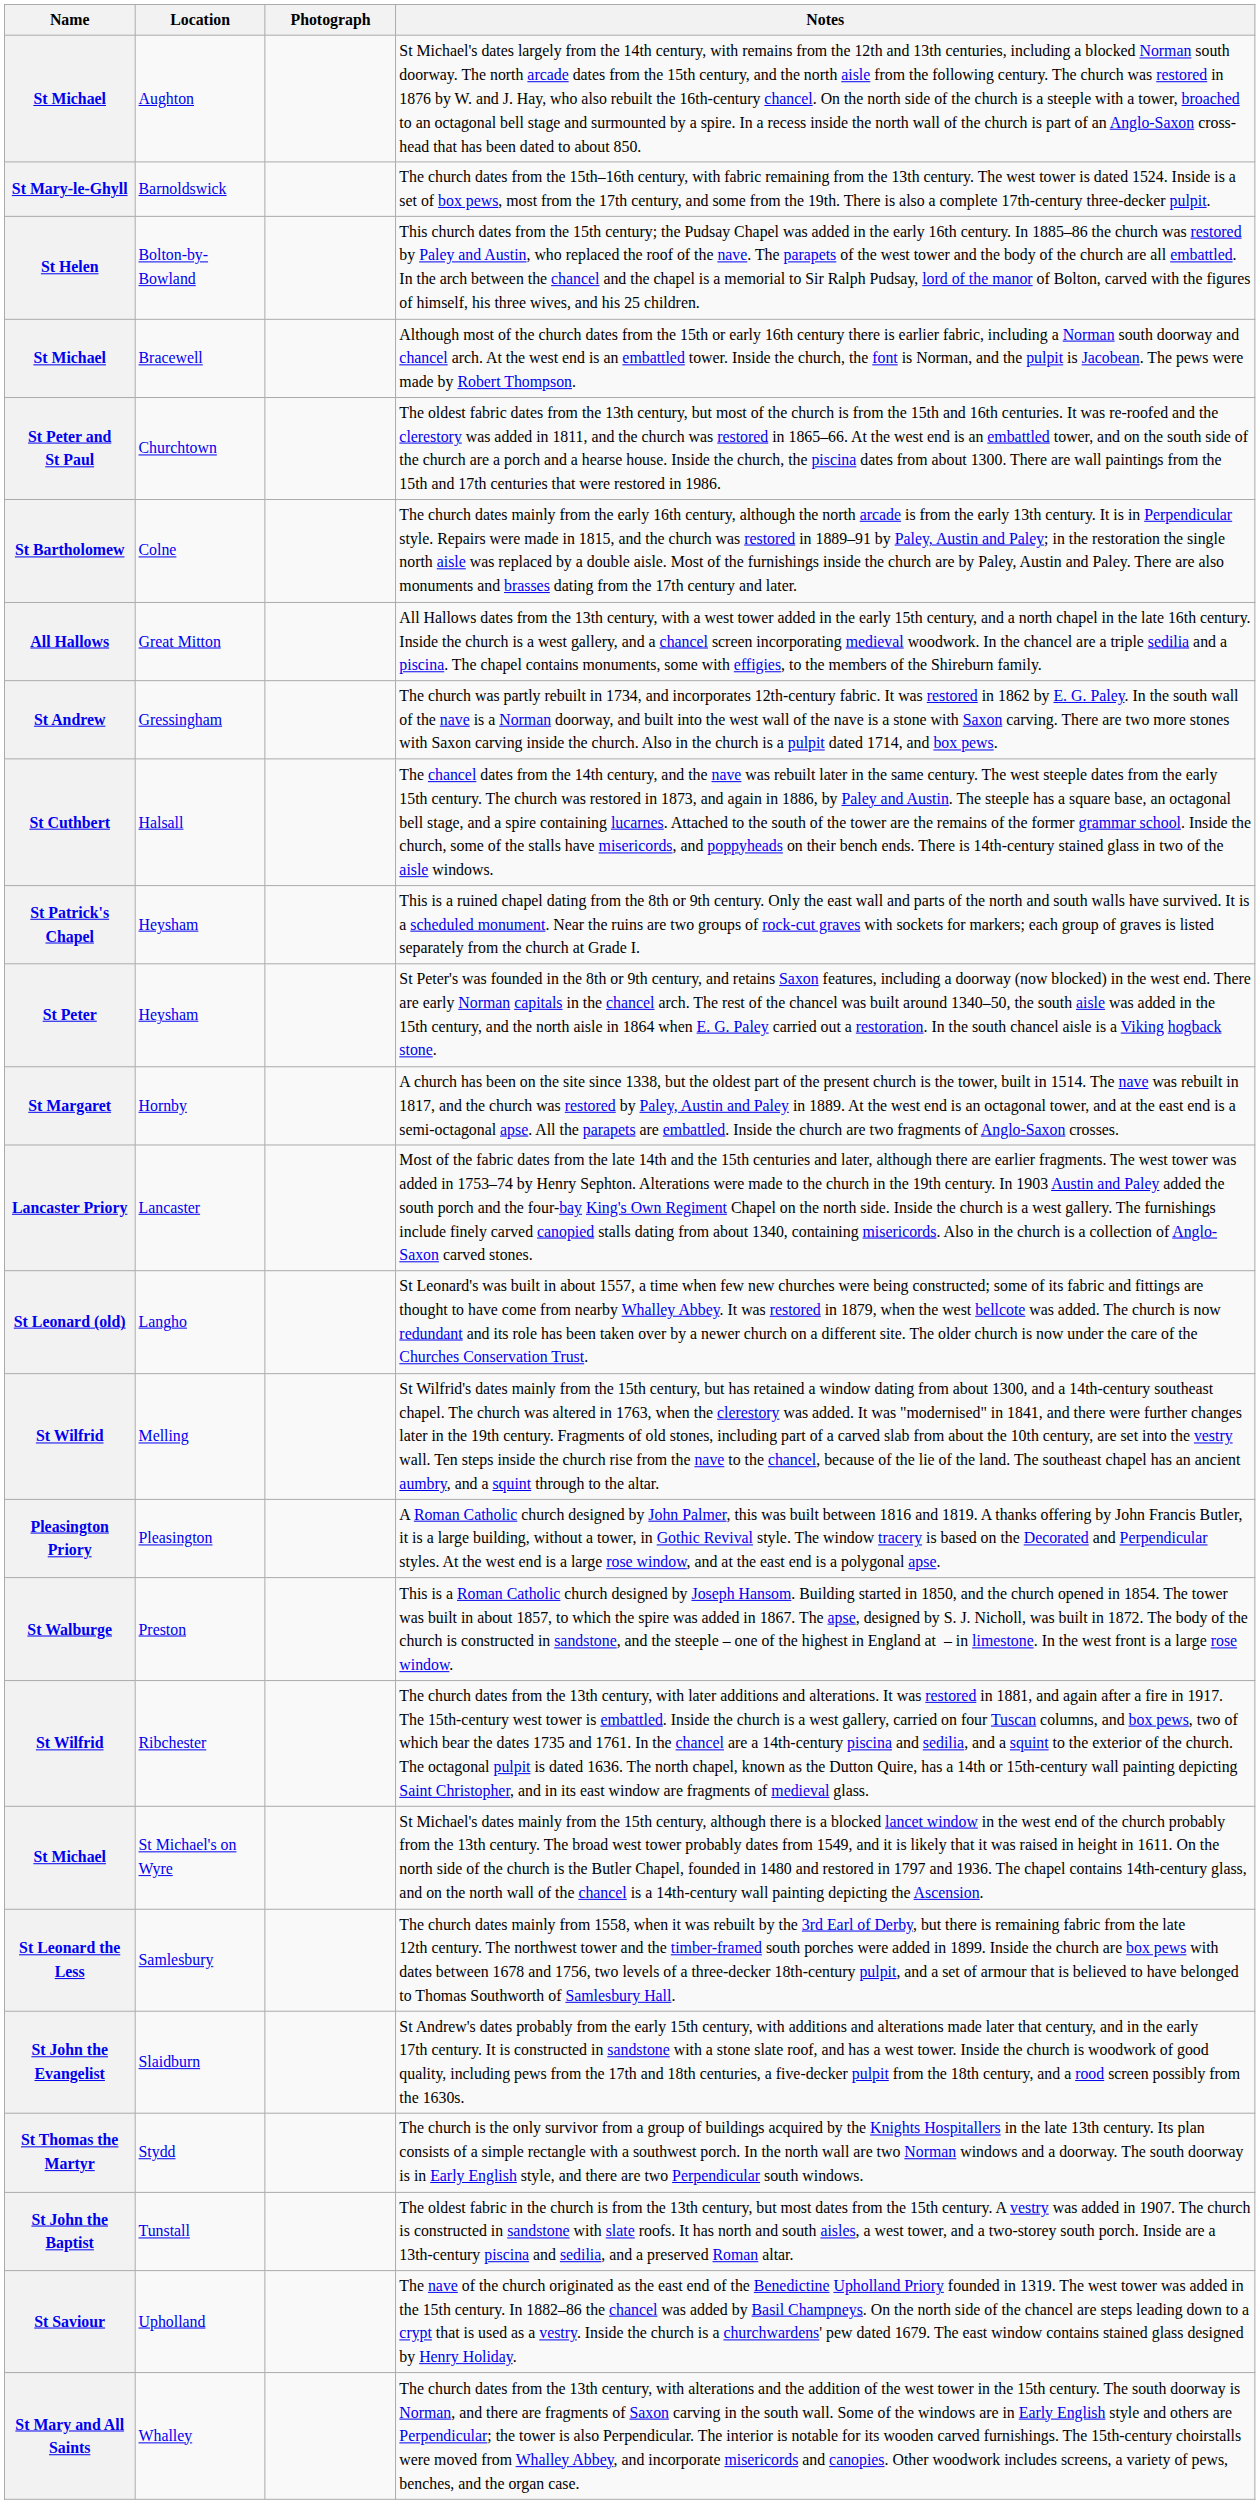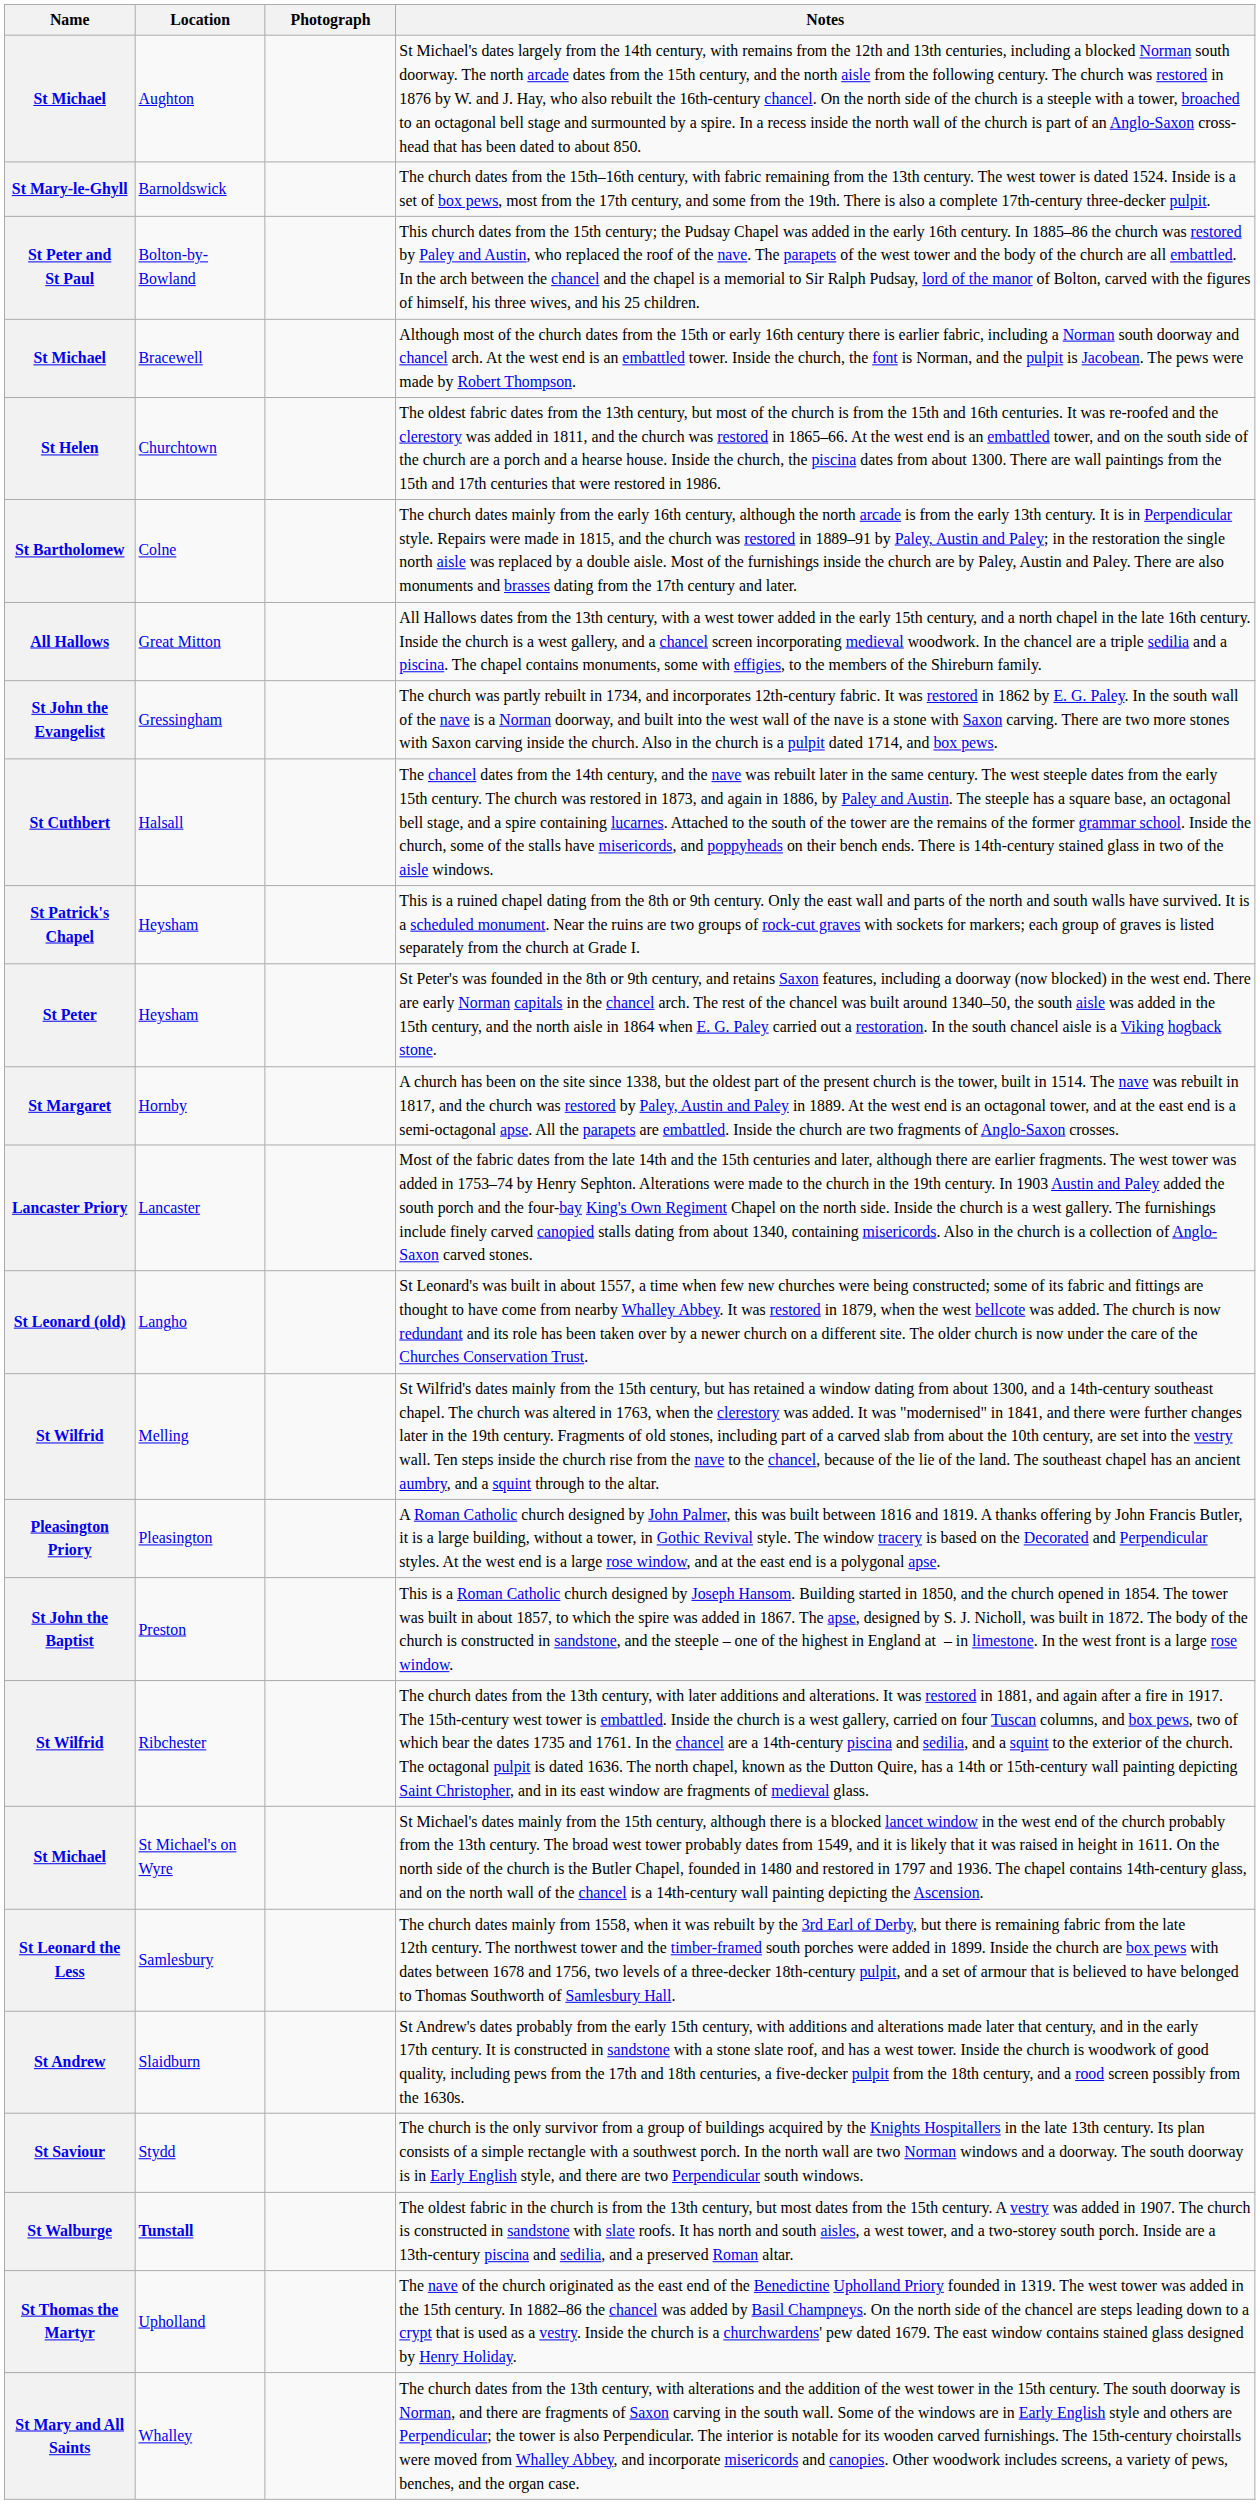(70, 267) St Helen -> (70, 267) St Peter and St Paul
(70, 448) St Peter and St Paul -> (70, 448) St Helen
(70, 719) St Andrew -> (70, 719) St John the Evangelist
(70, 1629) St Walburge -> (70, 1629) St John the Baptist
(70, 2062) St John the Evangelist -> (70, 2062) St Andrew
(70, 2152) St Thomas the Martyr -> (70, 2152) St Saviour
(70, 2231) St John the Baptist -> (70, 2231) St Walburge
(164, 2231) normal -> (166, 2231) bold
(70, 2321) St Saviour -> (70, 2321) St Thomas the Martyr
